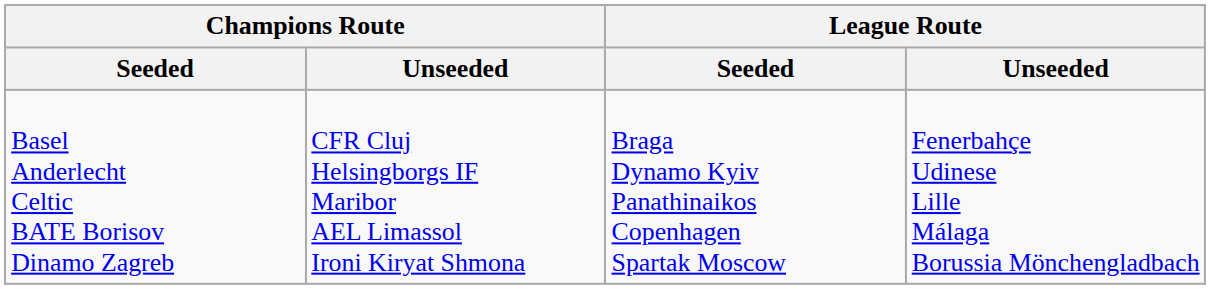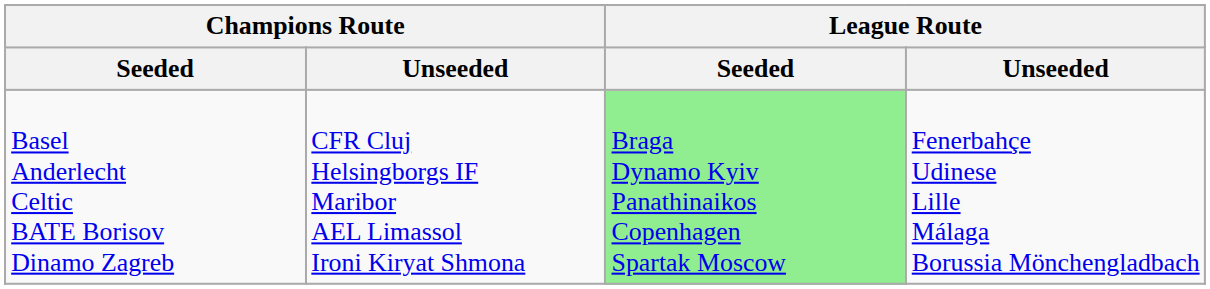(699, 201) no background -> (699, 201) lightgreen background
